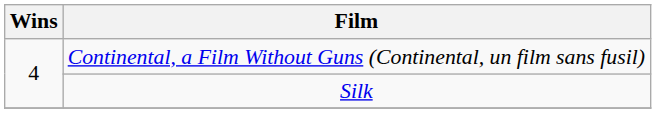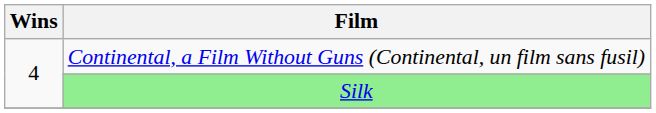(356, 90) no background -> (356, 90) lightgreen background
